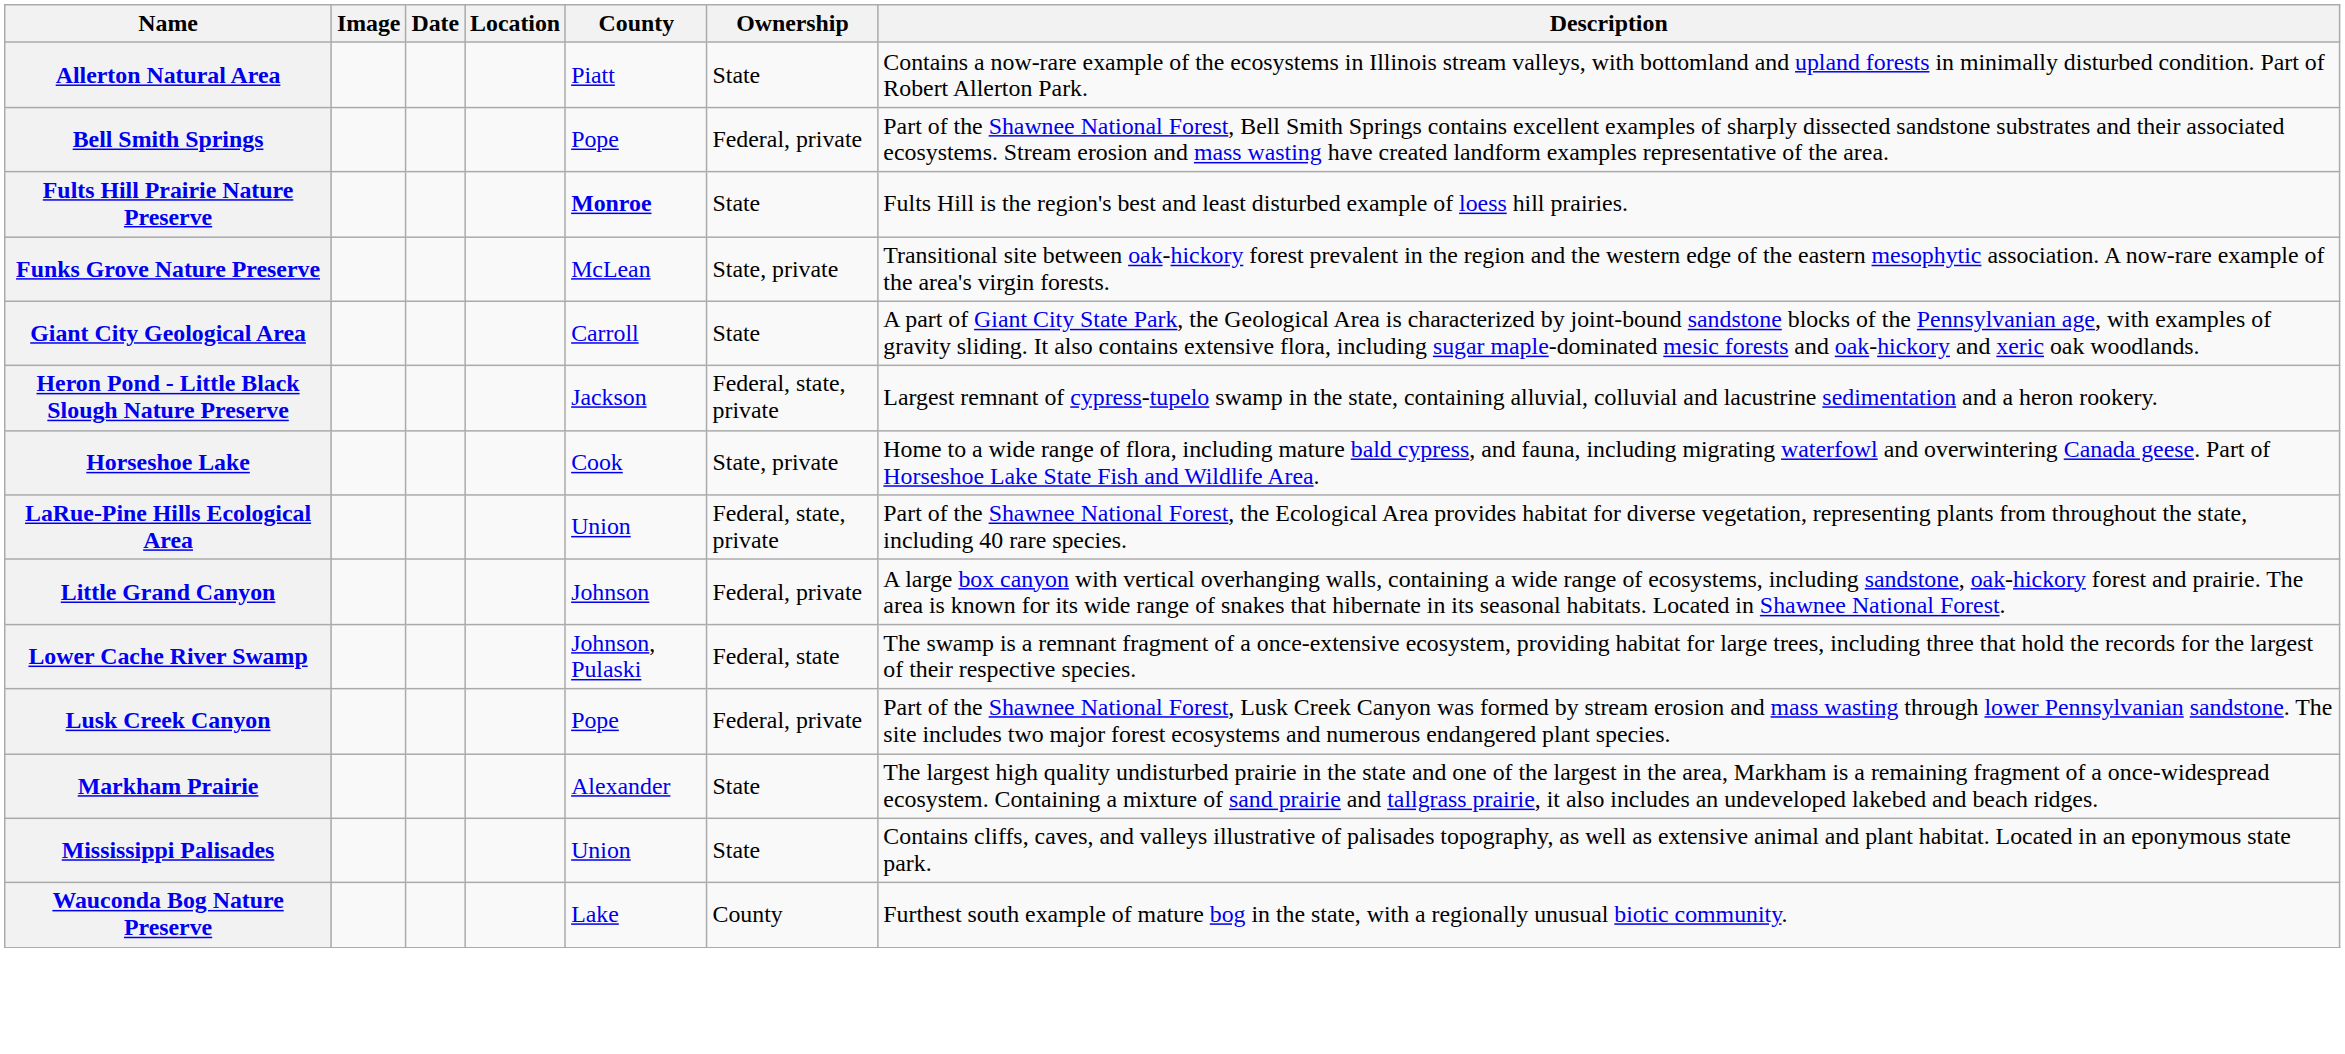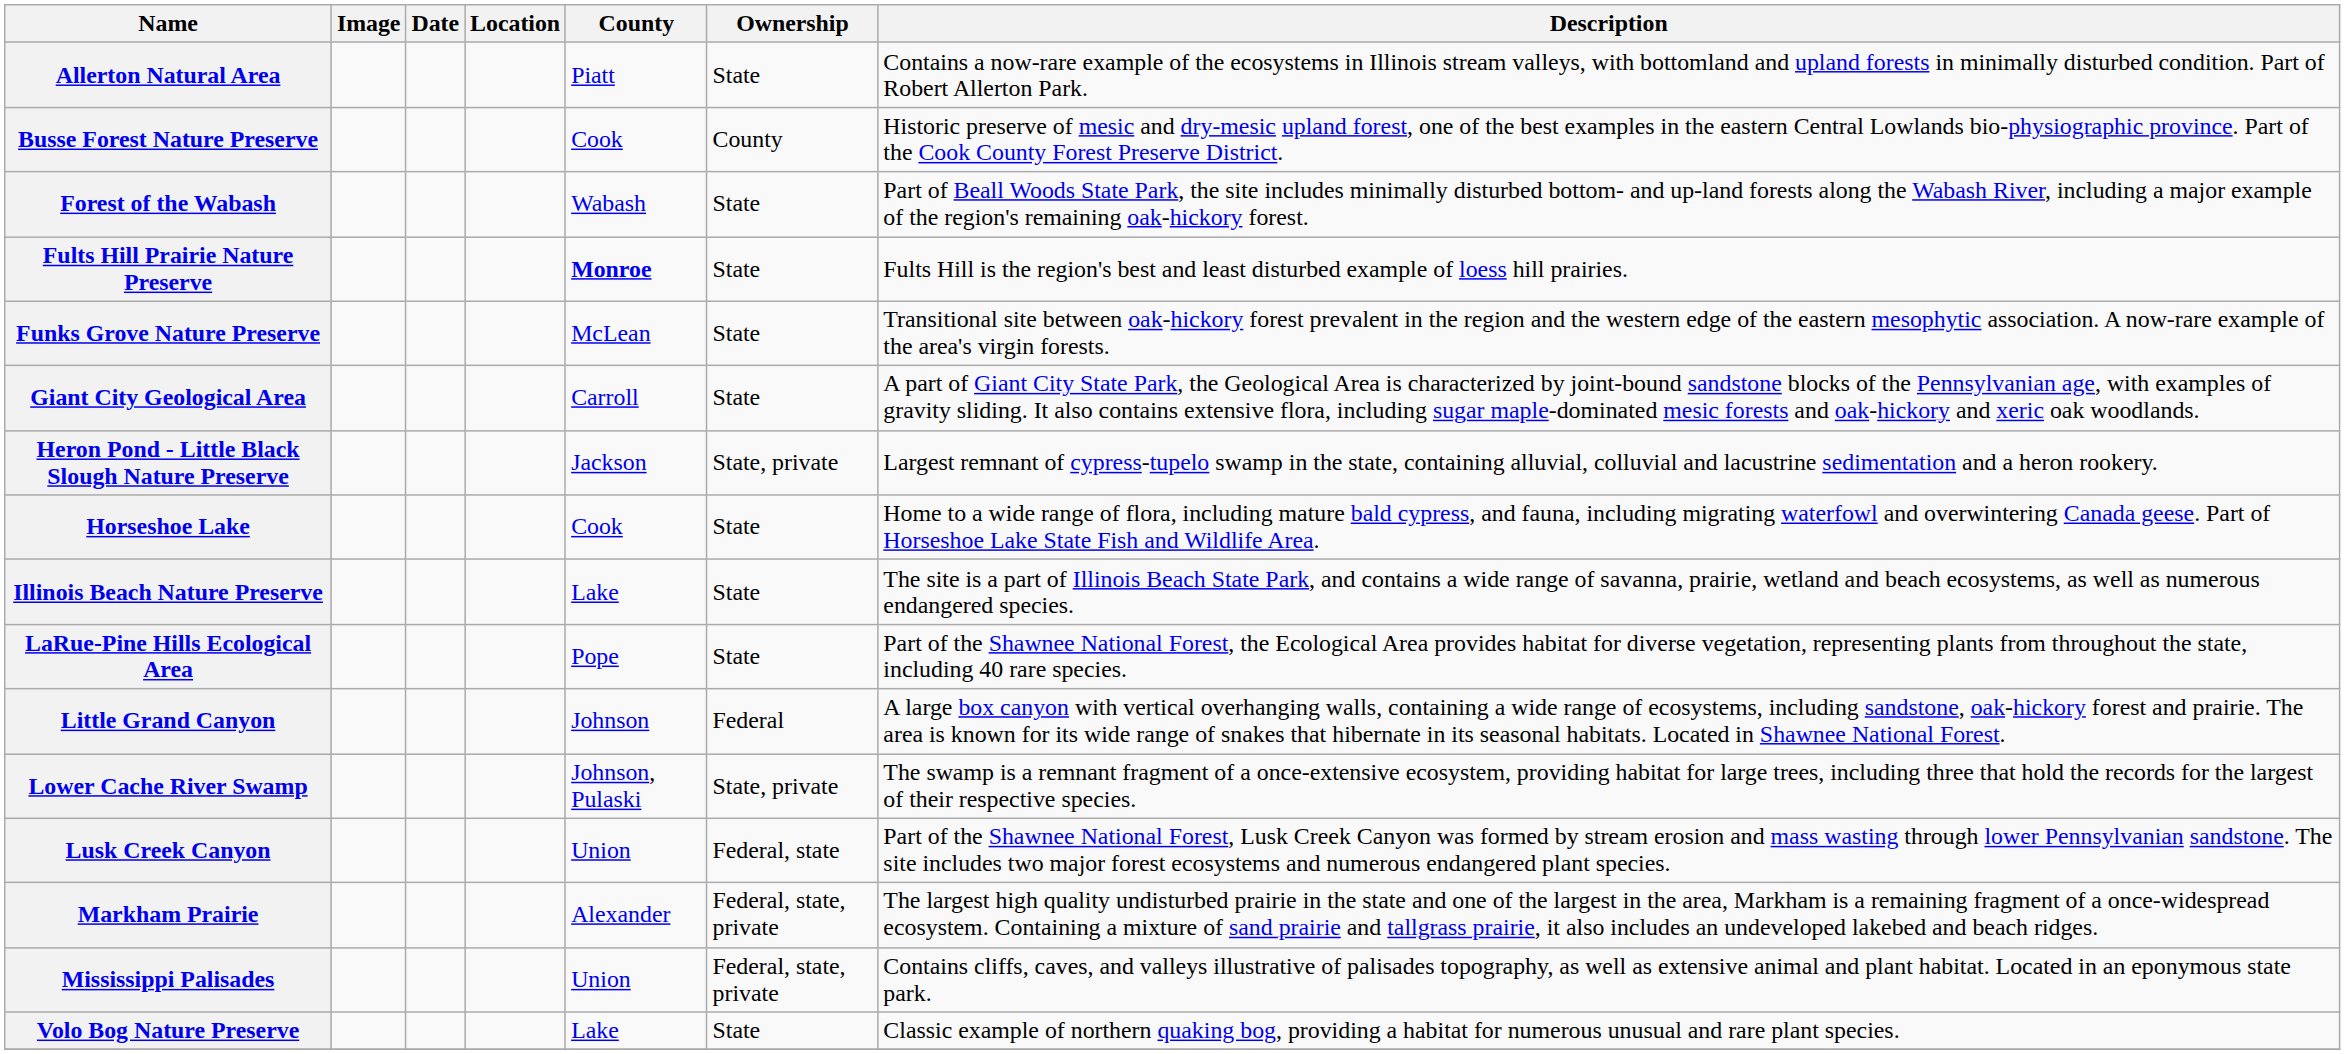- row: (168, 139)
+ row: (168, 139)
+ row: (168, 203)
(775, 268) State, private -> (736, 333) State
(779, 397) Federal, state, private -> (775, 462) State, private
(775, 462) State, private -> (736, 527) State
+ row: (168, 591)
(601, 527) Union -> (595, 656) Pope
(779, 527) Federal, state, private -> (736, 656) State
(787, 591) Federal, private -> (748, 720) Federal
(776, 656) Federal, state -> (775, 785) State, private
(595, 720) Pope -> (601, 850) Union
(787, 720) Federal, private -> (776, 850) Federal, state
(736, 785) State -> (779, 914) Federal, state, private
(736, 850) State -> (779, 979) Federal, state, private
+ row: (168, 1030)
- row: (168, 914)
